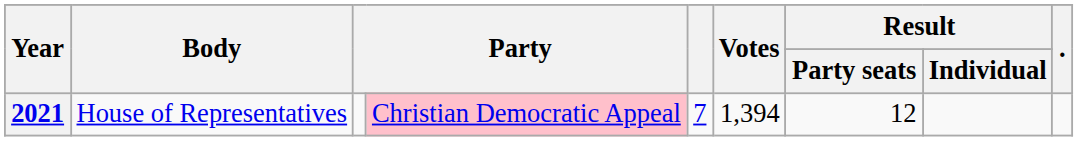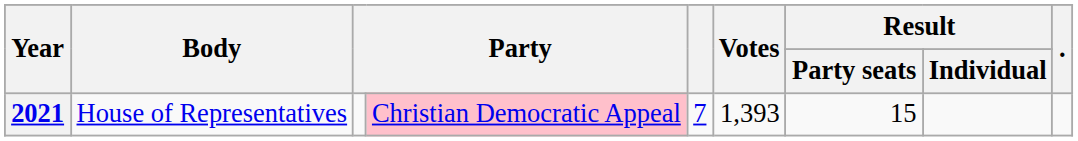(750, 114) 1,394 -> (750, 114) 1,393
(903, 114) 12 -> (903, 114) 15
